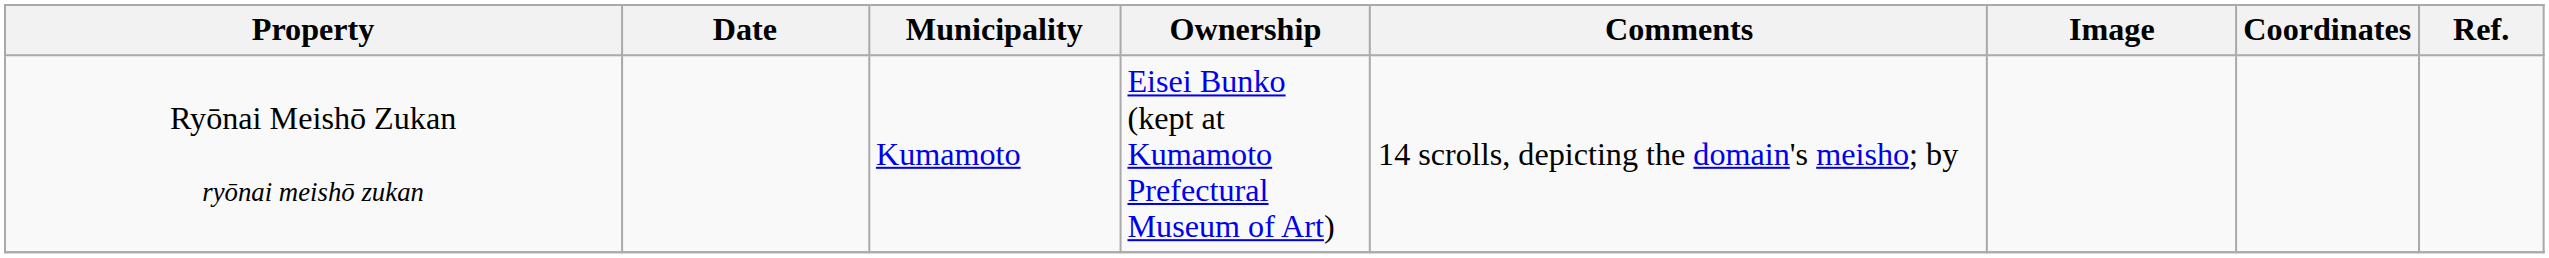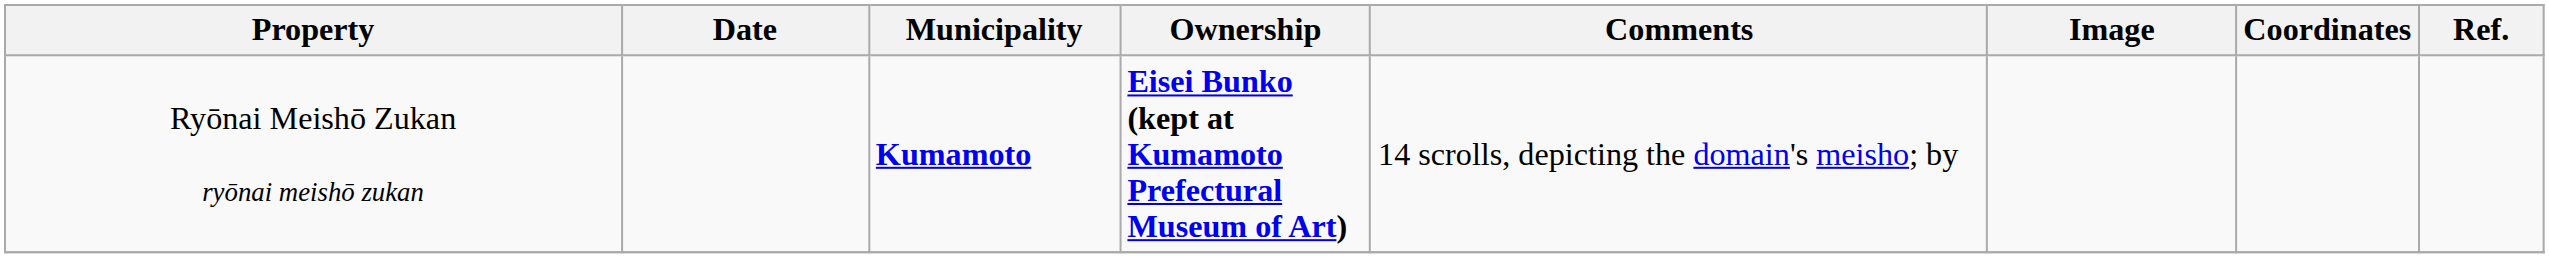(948, 153) normal -> (954, 153) bold
(1231, 153) normal -> (1237, 153) bold
